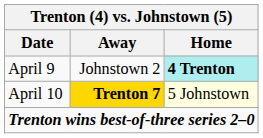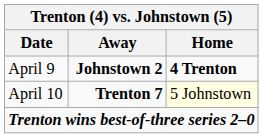(120, 68) normal -> (119, 68) bold
(201, 68) paleturquoise background -> (203, 68) no background
(127, 94) gold background -> (129, 94) no background
